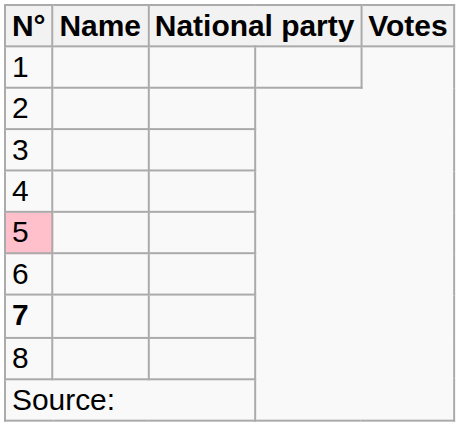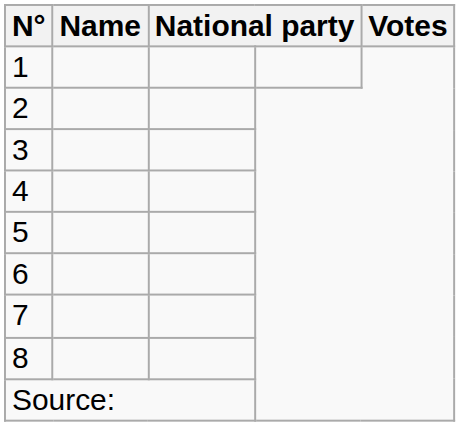(20, 232) pink background -> (20, 232) no background
(20, 315) bold -> (20, 315) normal
